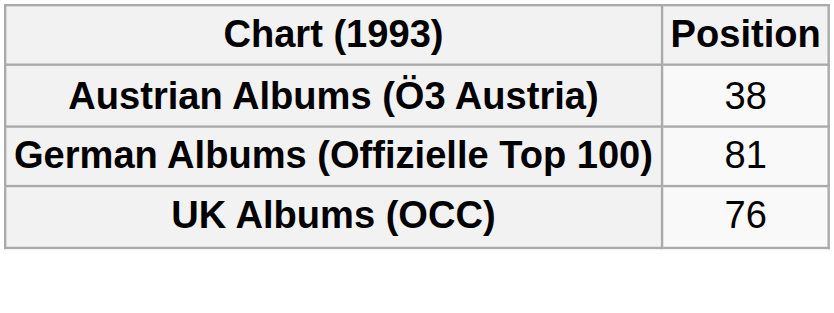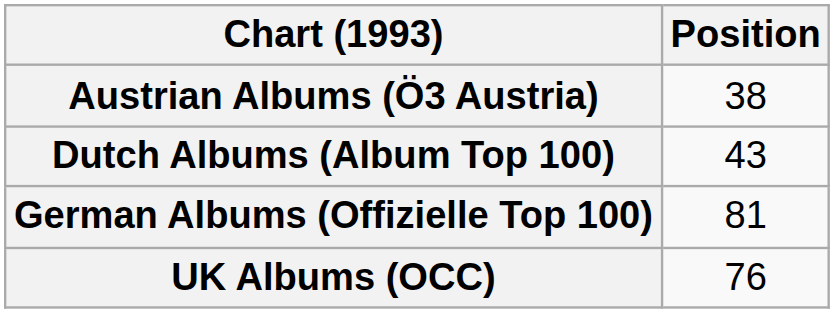+ row: (333, 155)
